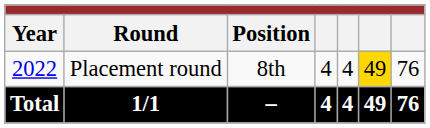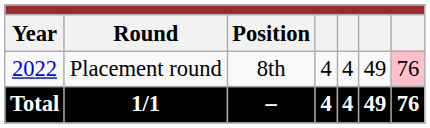(375, 68) gold background -> (375, 68) no background
(408, 68) no background -> (408, 68) pink background
